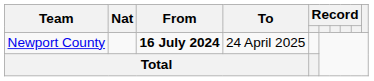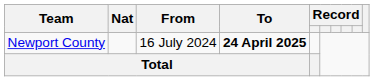(180, 43) bold -> (178, 43) normal
(266, 43) normal -> (265, 43) bold
